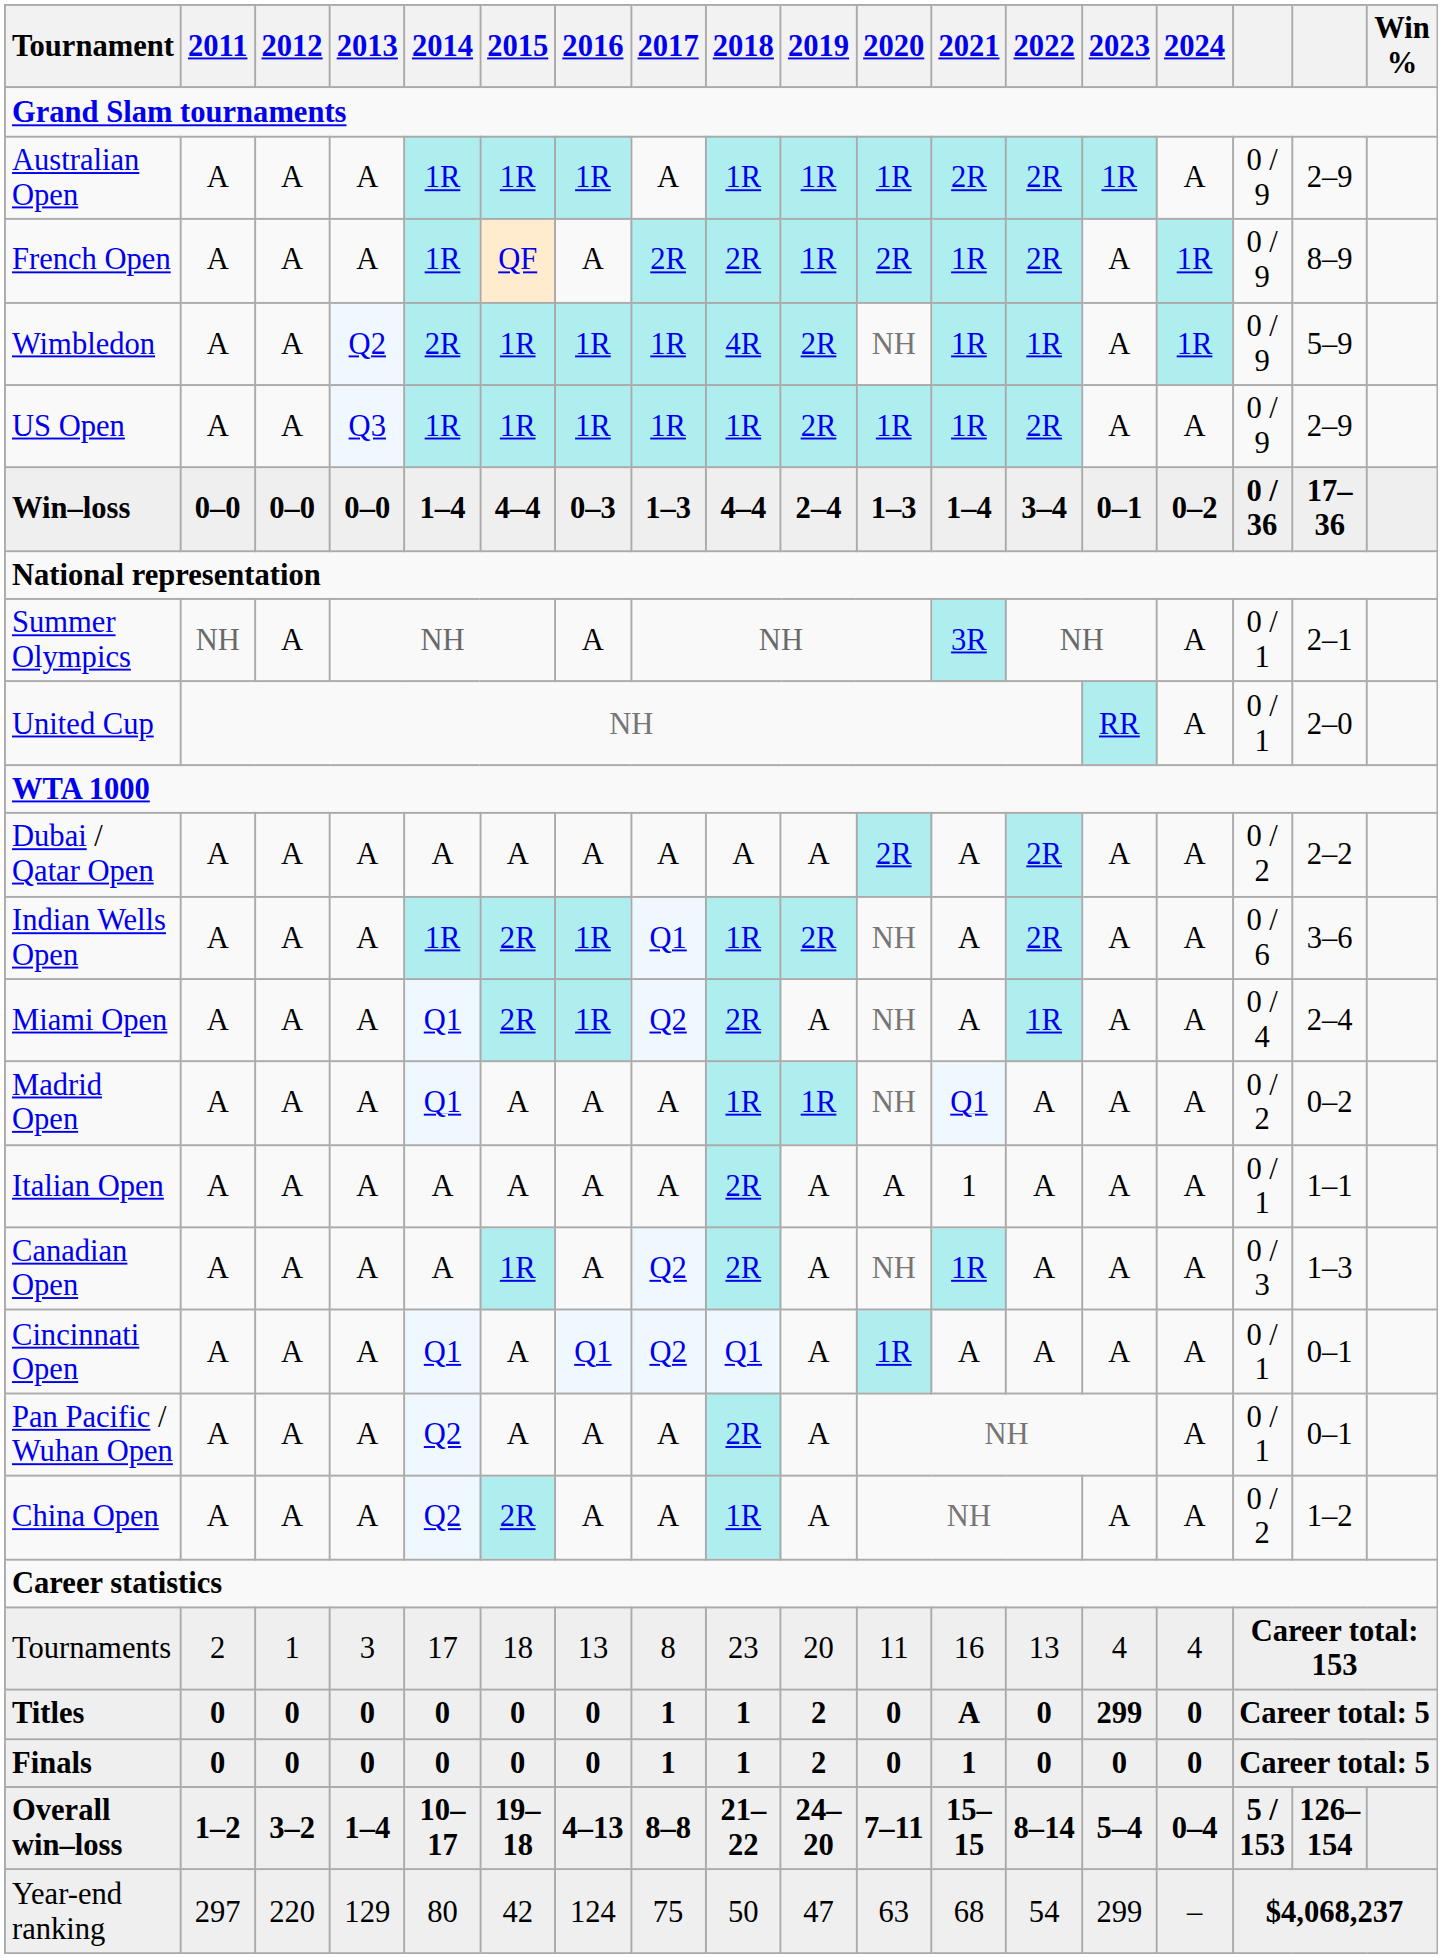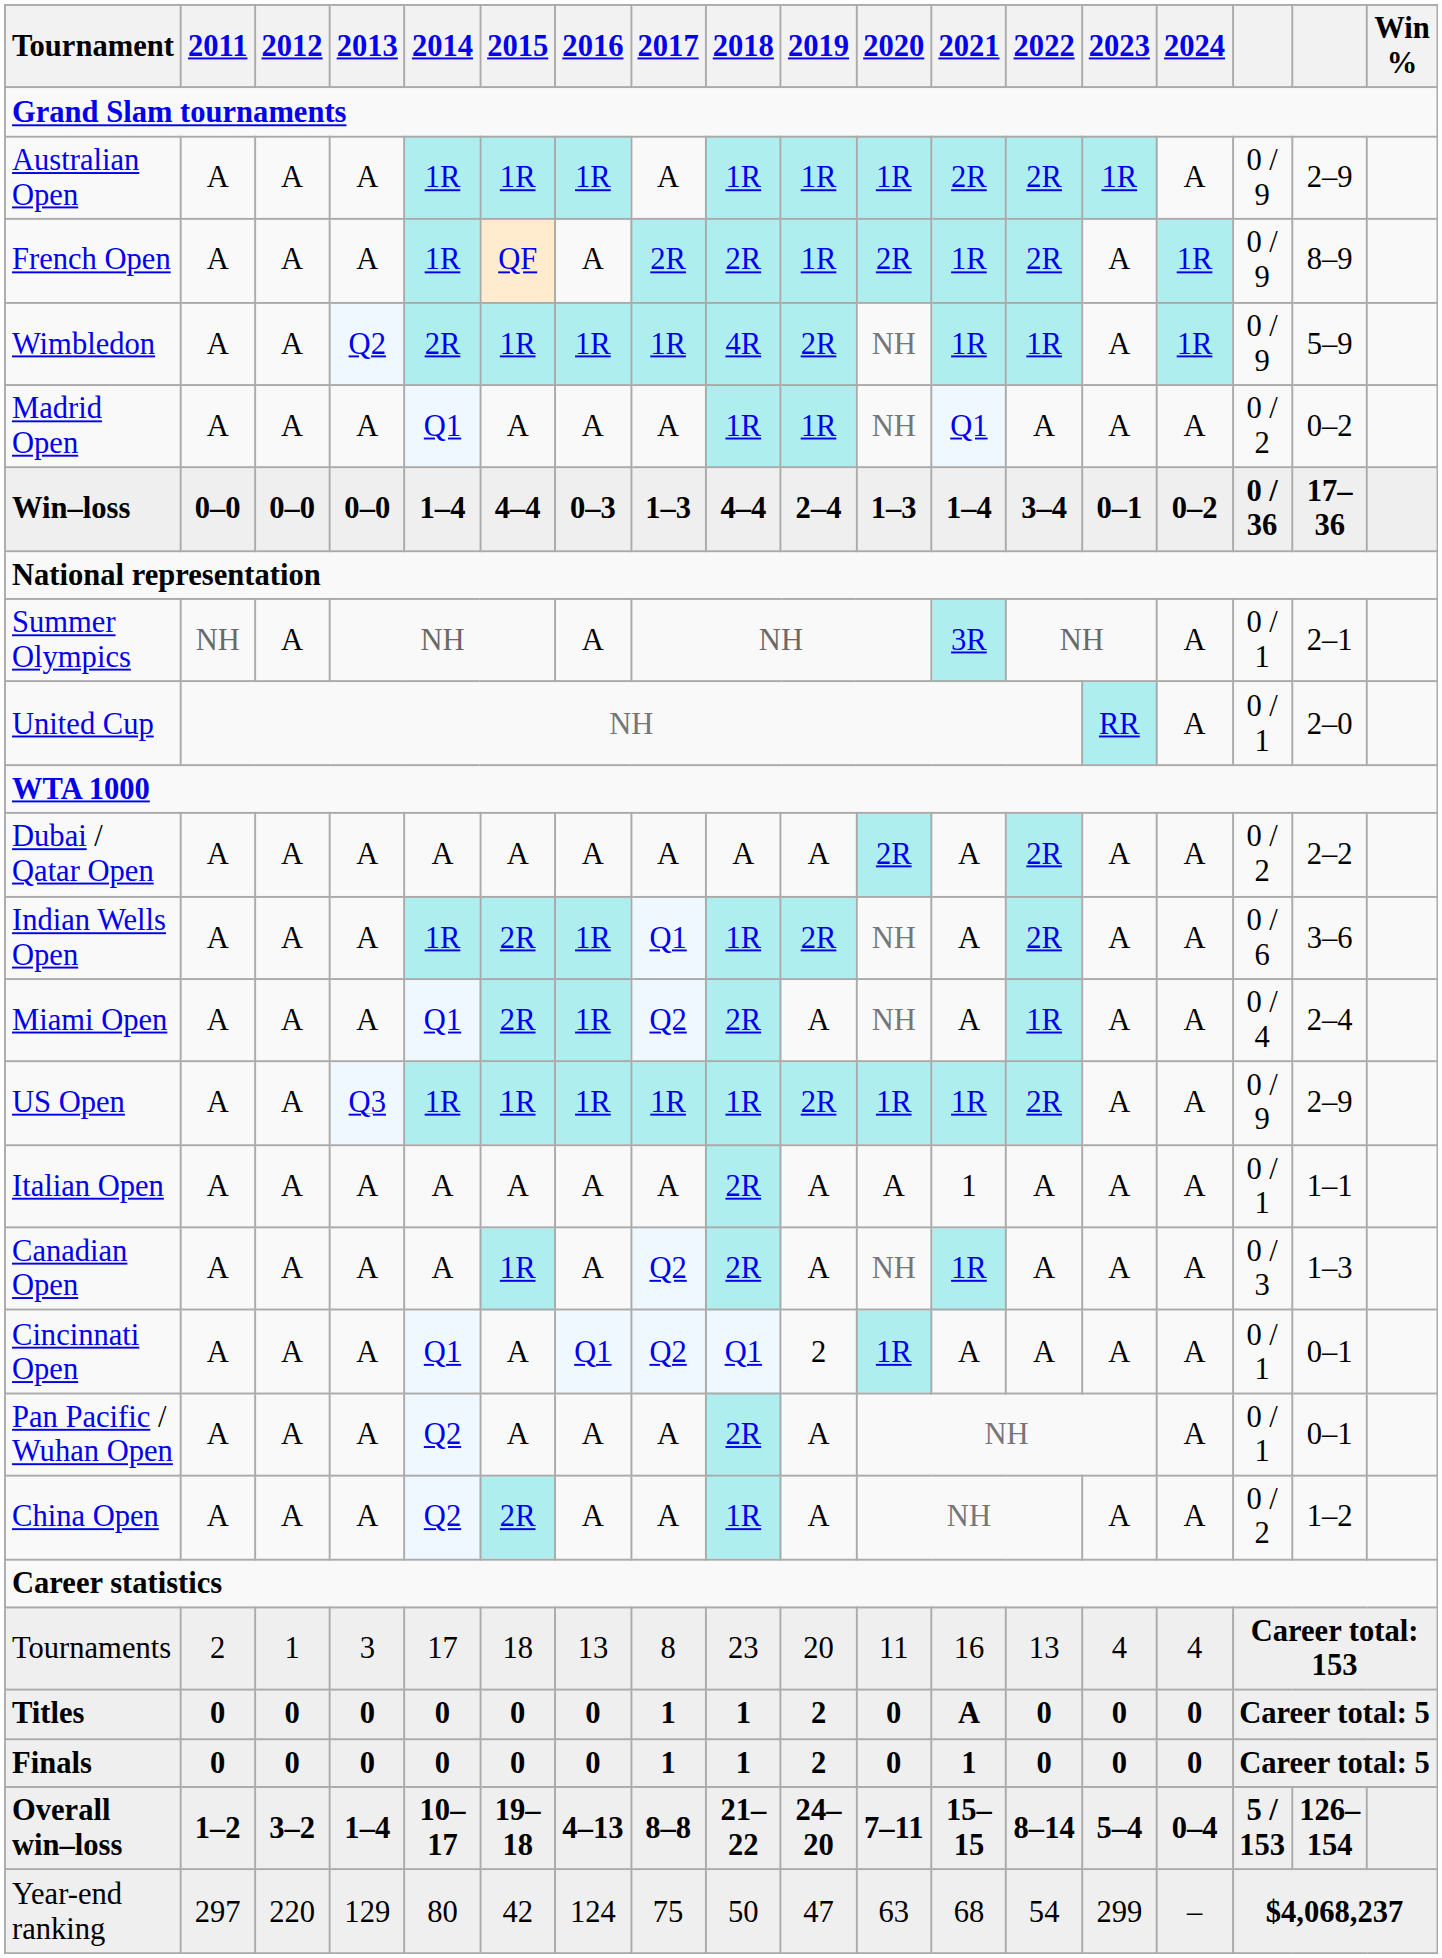rows swapped: (68, 425) <-> (57, 1102)
(819, 1351) A -> (819, 1351) 2
(1119, 1713) 299 -> (1119, 1713) 0
